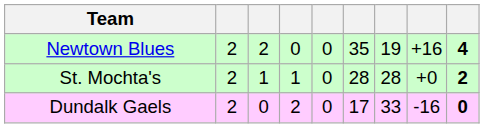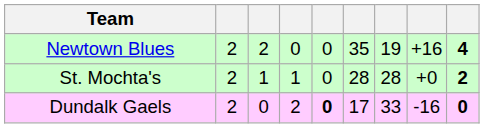(327, 107) normal -> (327, 107) bold
